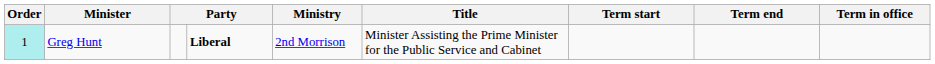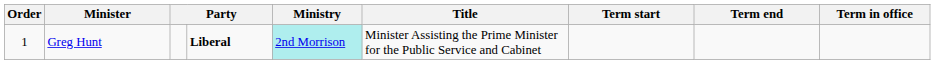(24, 42) paleturquoise background -> (24, 42) no background
(310, 42) no background -> (310, 42) paleturquoise background
